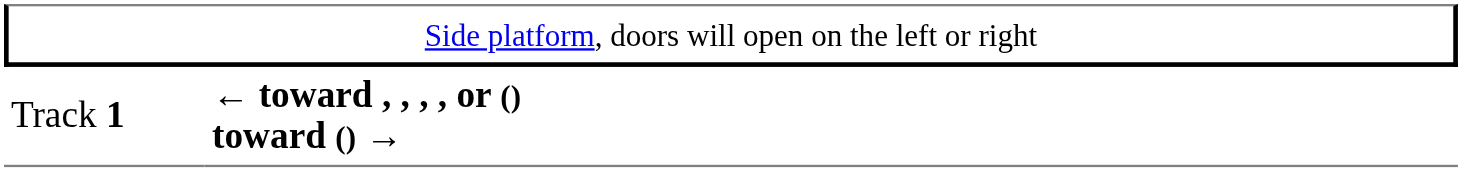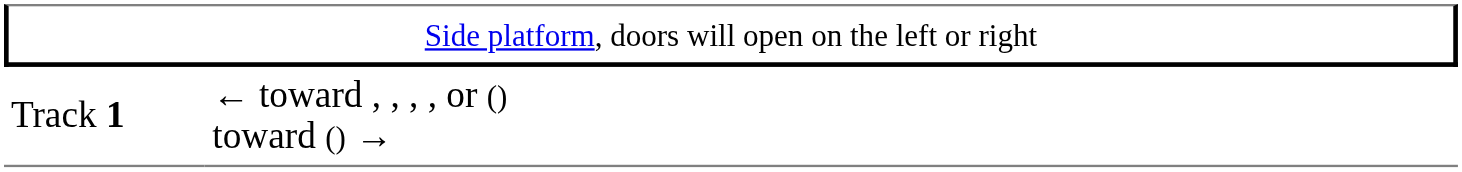(367, 115) bold -> (360, 115) normal
